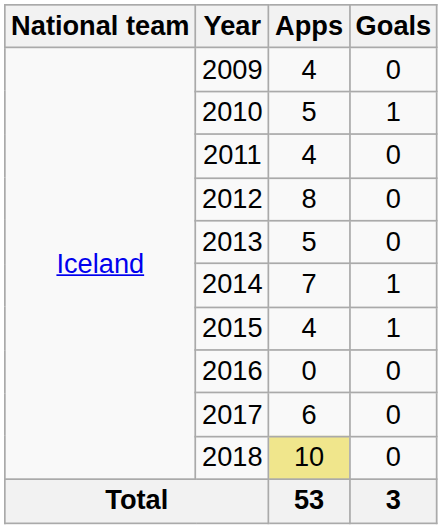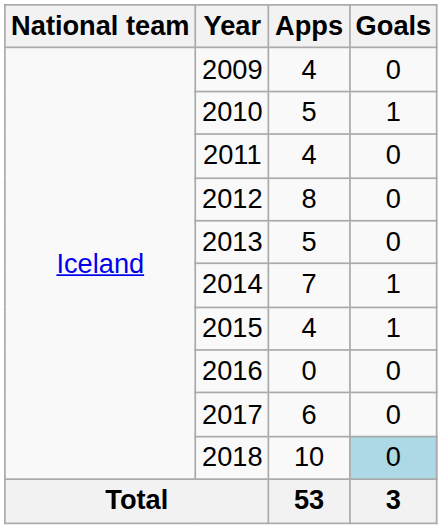(309, 457) khaki background -> (309, 457) no background
(393, 457) no background -> (393, 457) lightblue background
